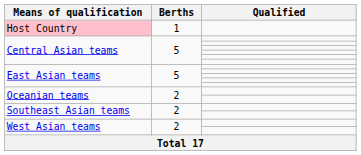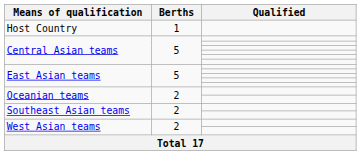(42, 28) pink background -> (42, 28) no background
